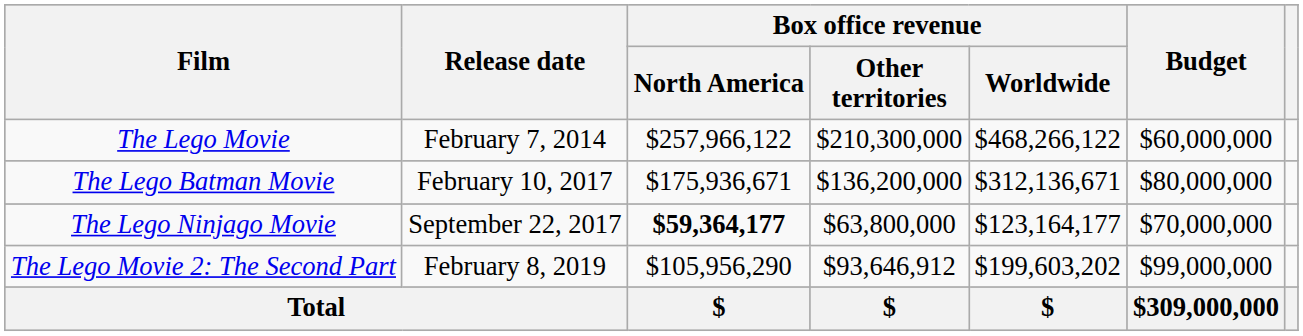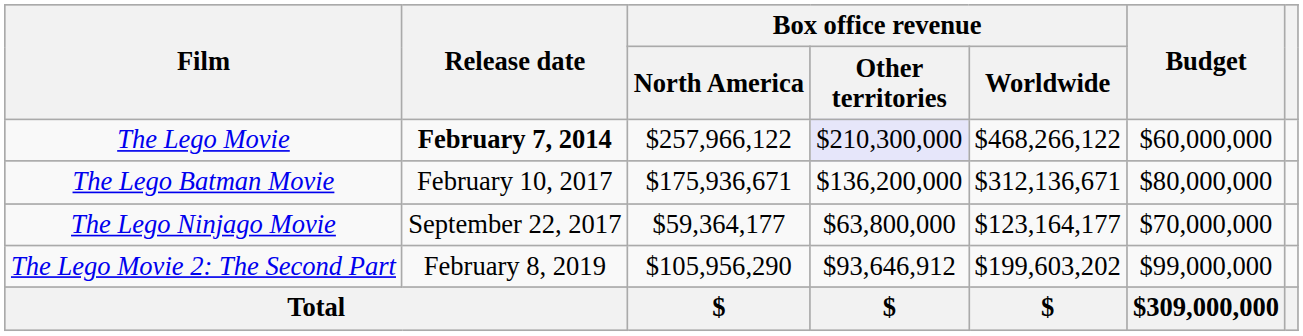(515, 139) normal -> (515, 139) bold
(889, 139) no background -> (889, 139) lavender background
(719, 223) bold -> (719, 223) normal
